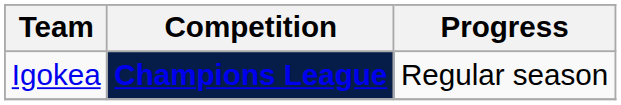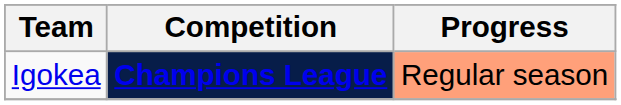(505, 74) no background -> (505, 74) lightsalmon background
